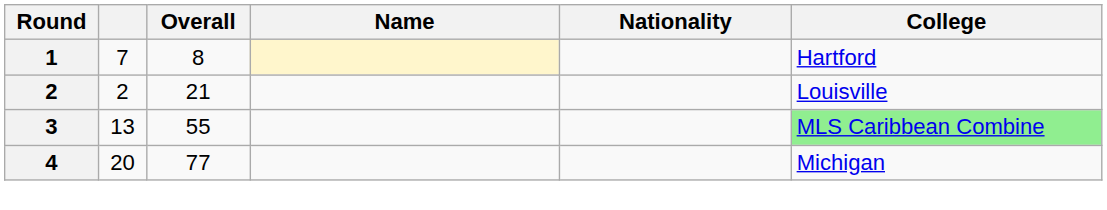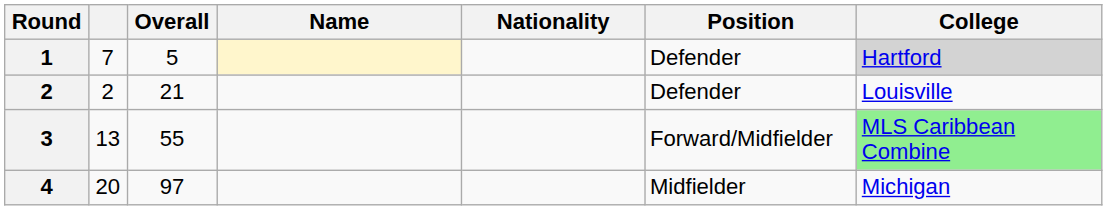+ column: (751, 22)
(198, 57) 8 -> (172, 57) 5
(837, 57) no background -> (902, 57) lightgrey background
(198, 162) 77 -> (172, 186) 97
